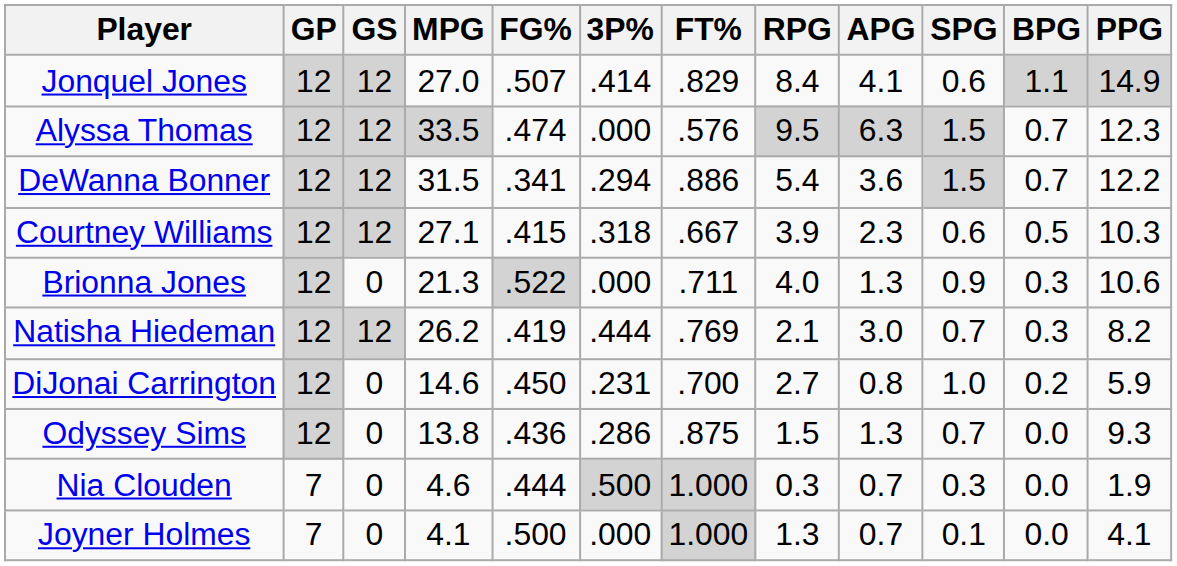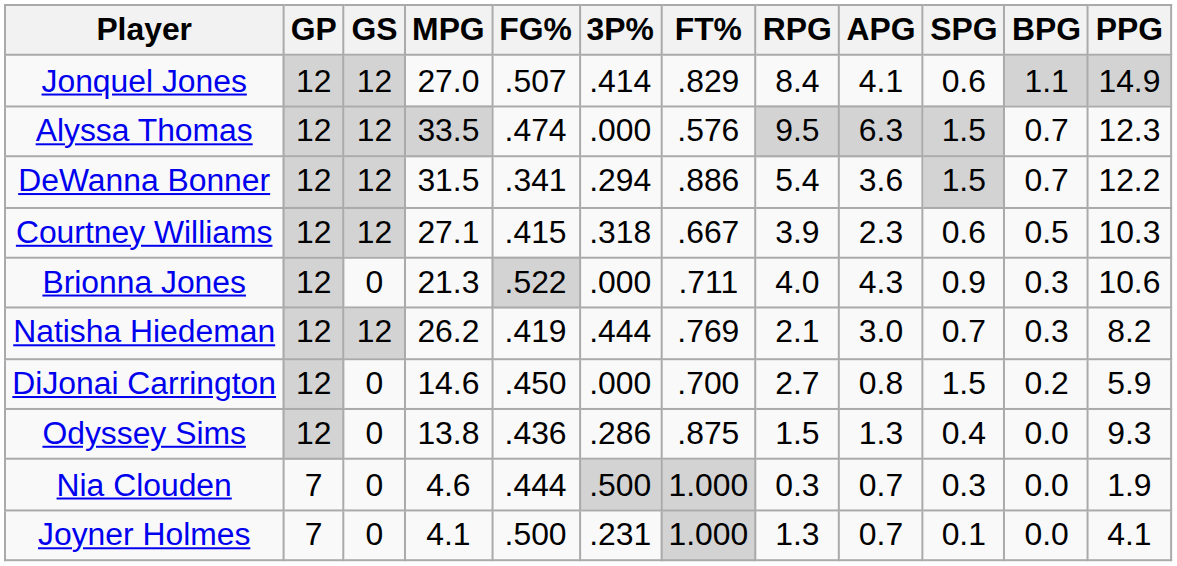(881, 282) 1.3 -> (881, 282) 4.3
(620, 383) .231 -> (620, 383) .000
(964, 383) 1.0 -> (964, 383) 1.5
(964, 433) 0.7 -> (964, 433) 0.4
(620, 534) .000 -> (620, 534) .231
